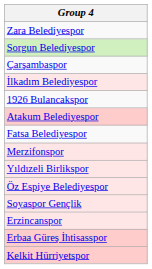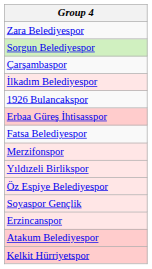(53, 117) Atakum Belediyespor -> (57, 117) Erbaa Güreş İhtisasspor
(57, 238) Erbaa Güreş İhtisasspor -> (53, 238) Atakum Belediyespor
